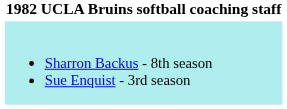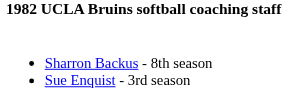(144, 72) paleturquoise background -> (144, 72) no background
